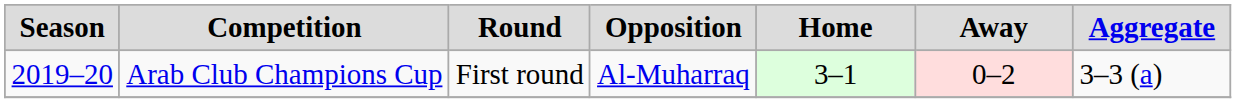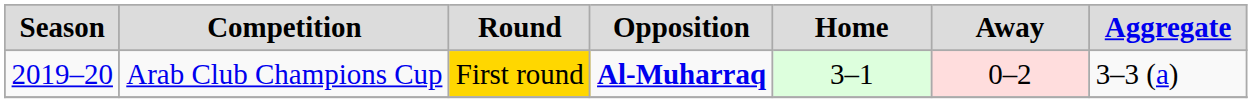(520, 73) no background -> (520, 73) gold background
(673, 73) normal -> (682, 73) bold
